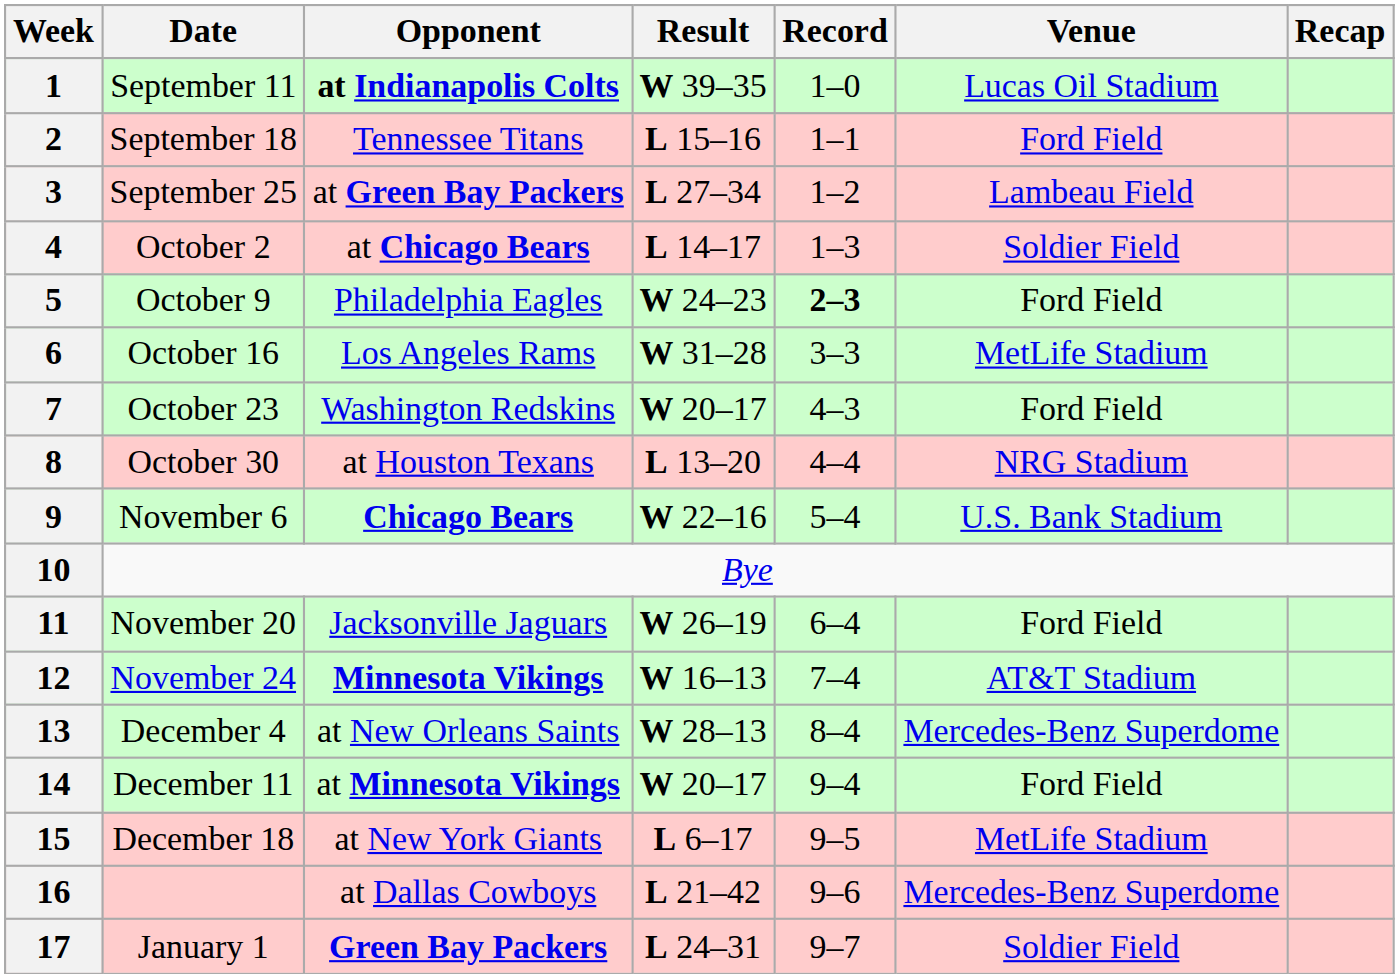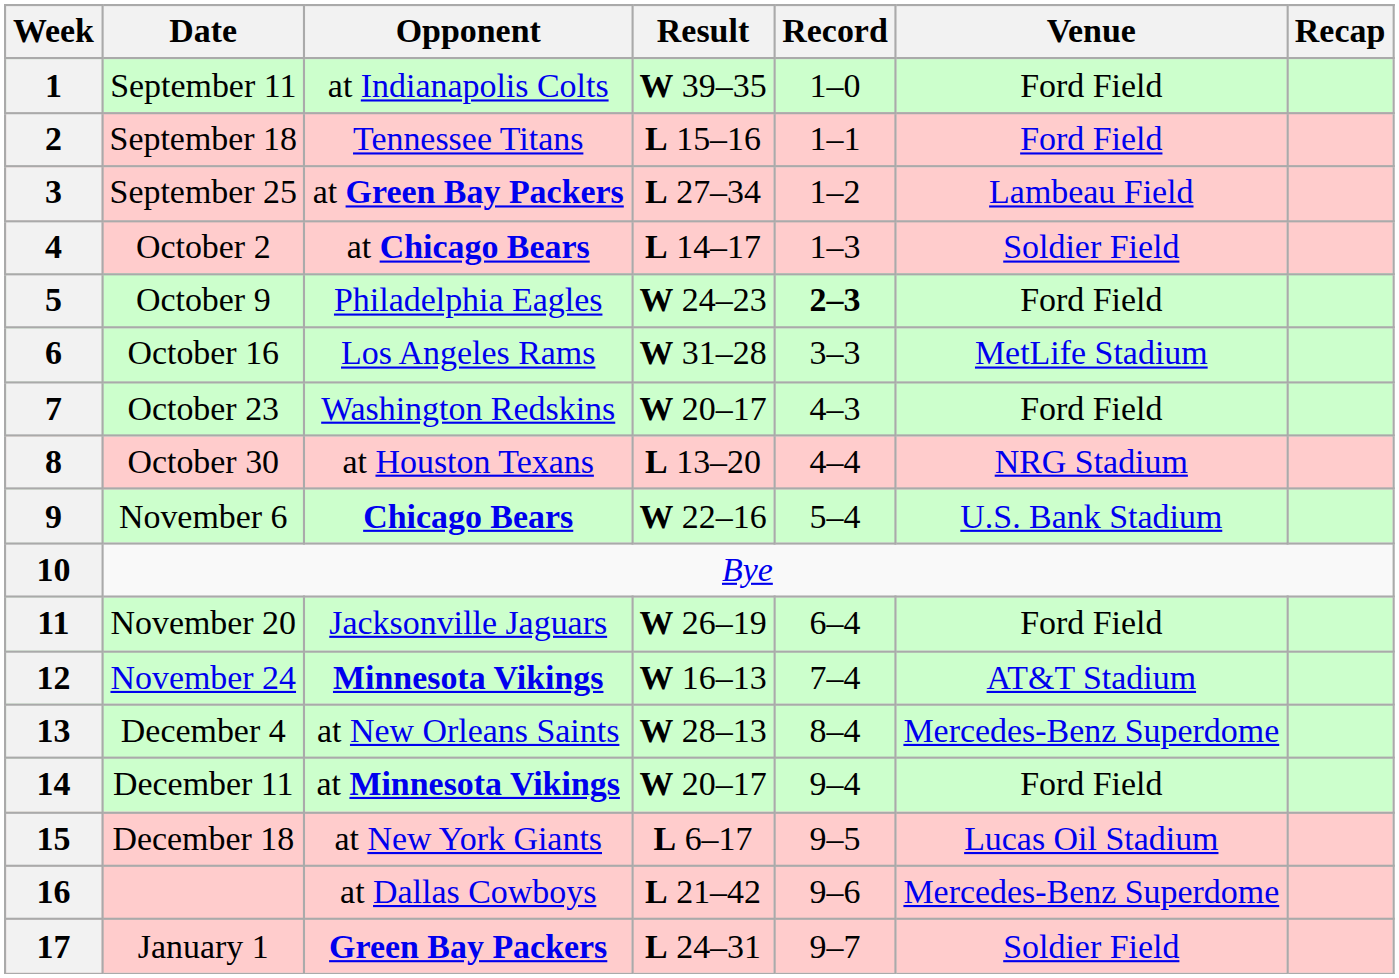(468, 85) bold -> (468, 85) normal
(1091, 85) Lucas Oil Stadium -> (1091, 85) Ford Field
(1091, 838) MetLife Stadium -> (1091, 838) Lucas Oil Stadium
